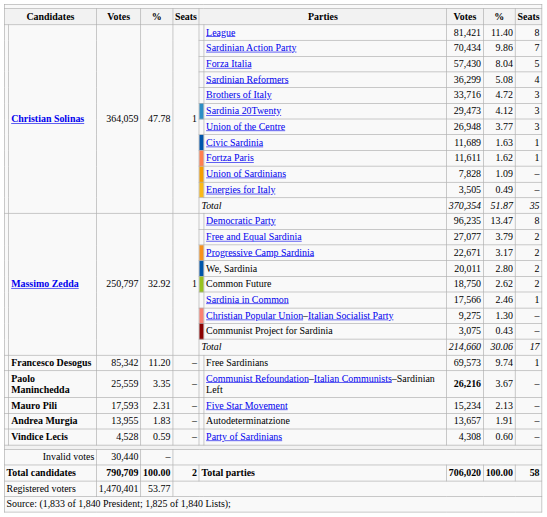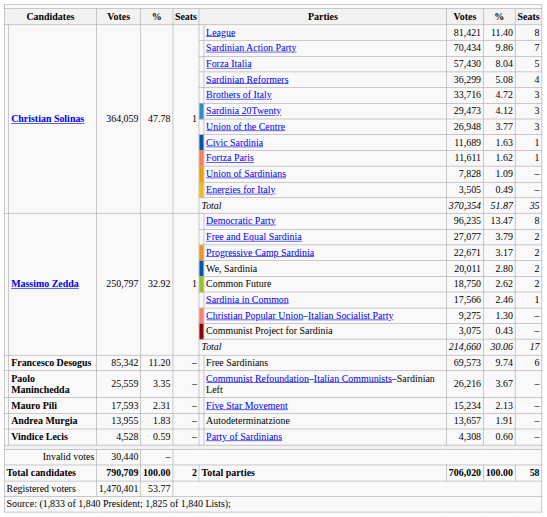(537, 363) 1 -> (537, 363) 6
(467, 384) bold -> (467, 384) normal
